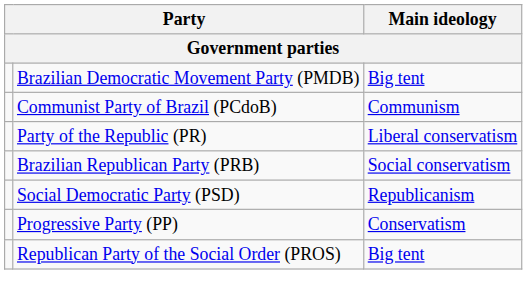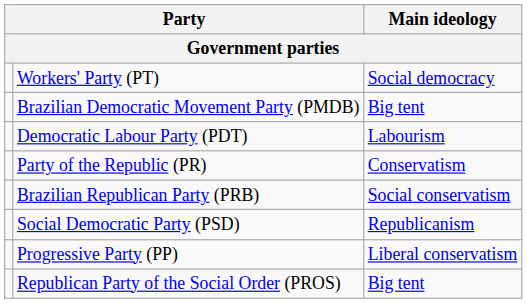+ row: (88, 77)
+ row: (132, 136)
- row: (147, 107)
(442, 136) Liberal conservatism -> (417, 165) Conservatism
(417, 224) Conservatism -> (442, 253) Liberal conservatism
